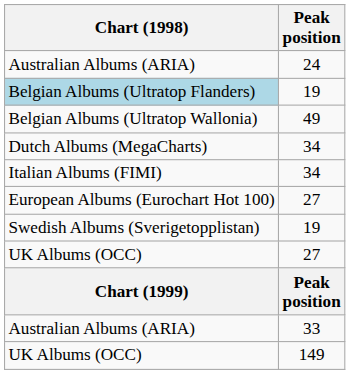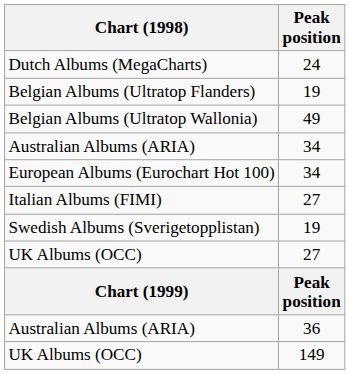(102, 64) Australian Albums (ARIA) -> (108, 64) Dutch Albums (MegaCharts)
(132, 91) lightblue background -> (132, 91) no background
(108, 145) Dutch Albums (MegaCharts) -> (102, 145) Australian Albums (ARIA)
(85, 173) Italian Albums (FIMI) -> (142, 173) European Albums (Eurochart Hot 100)
(142, 200) European Albums (Eurochart Hot 100) -> (85, 200) Italian Albums (FIMI)
(312, 328) 33 -> (312, 328) 36
